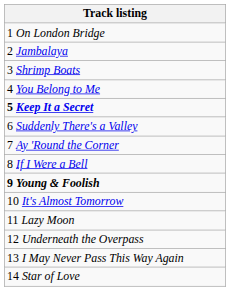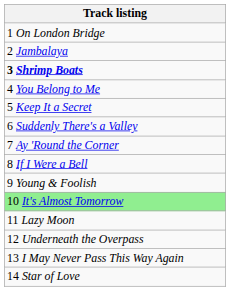(44, 70) normal -> (45, 70) bold
(50, 107) bold -> (49, 107) normal
(53, 182) bold -> (52, 182) normal
(65, 201) no background -> (65, 201) lightgreen background
